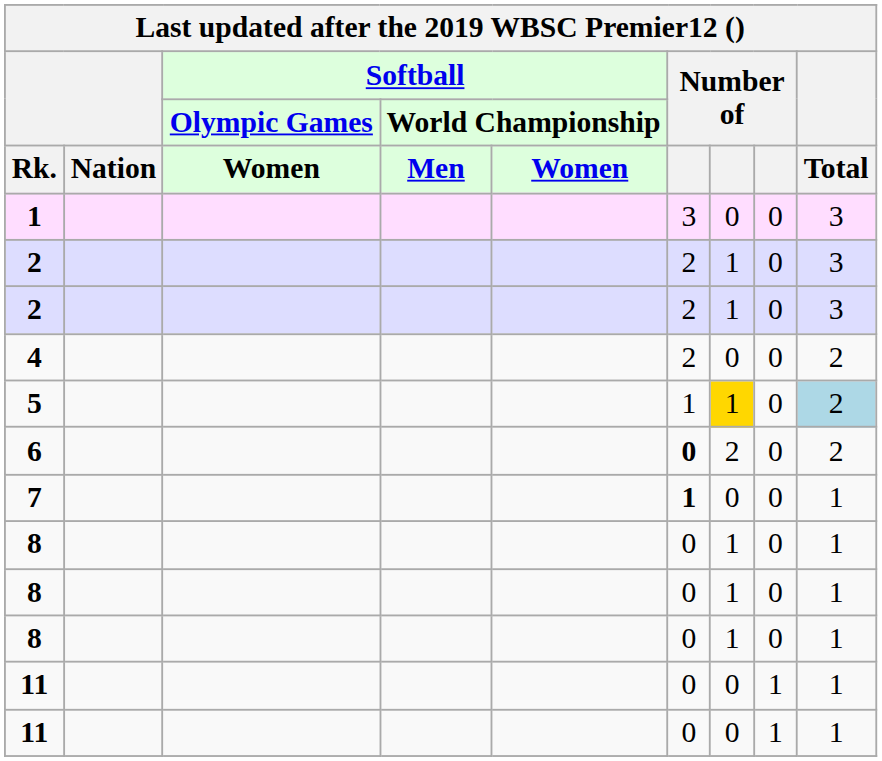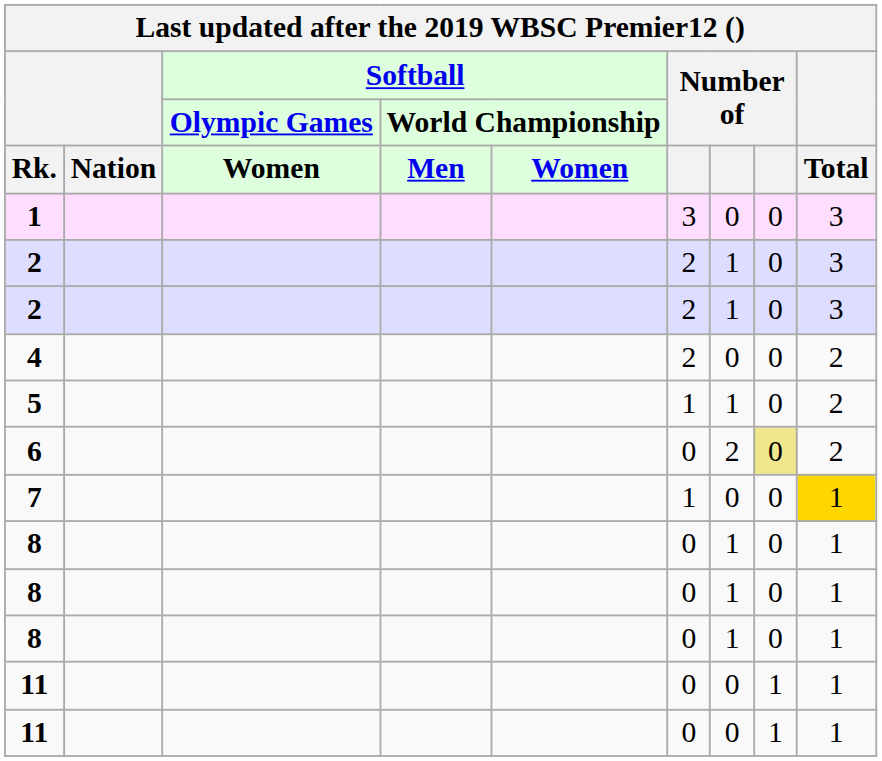(732, 403) gold background -> (732, 403) no background
(836, 403) lightblue background -> (836, 403) no background
(689, 450) bold -> (689, 450) normal
(775, 450) no background -> (775, 450) khaki background
(689, 497) bold -> (689, 497) normal
(836, 497) no background -> (836, 497) gold background
